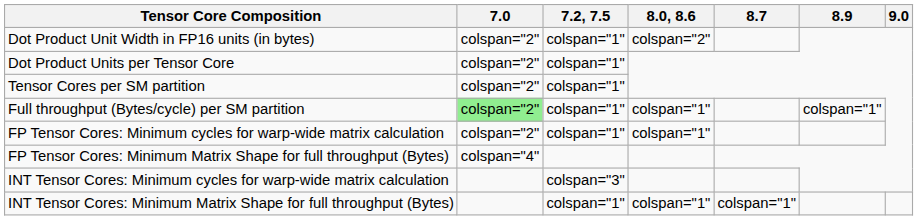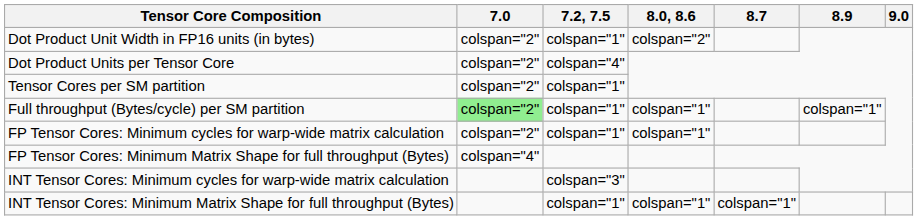(586, 63) colspan="1" -> (586, 63) colspan="4"
